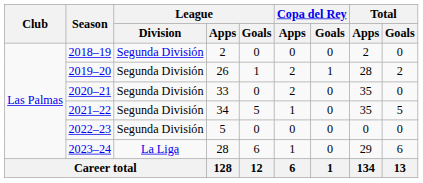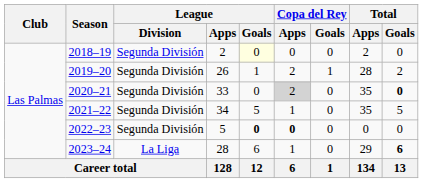(257, 52) no background -> (257, 52) lightyellow background
(292, 91) no background -> (292, 91) lightgrey background
(400, 91) normal -> (400, 91) bold
(257, 129) normal -> (257, 129) bold
(292, 129) normal -> (292, 129) bold
(400, 149) normal -> (400, 149) bold
